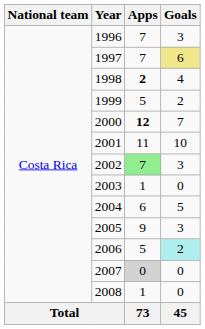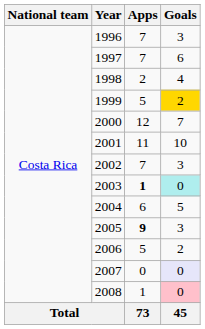(180, 57) khaki background -> (180, 57) no background
(143, 79) bold -> (143, 79) normal
(180, 100) no background -> (180, 100) gold background
(143, 121) bold -> (143, 121) normal
(143, 164) lightgreen background -> (143, 164) no background
(143, 185) normal -> (143, 185) bold
(180, 185) no background -> (180, 185) paleturquoise background
(143, 228) normal -> (143, 228) bold
(180, 249) paleturquoise background -> (180, 249) no background
(143, 270) lightgrey background -> (143, 270) no background
(180, 270) no background -> (180, 270) lavender background
(180, 292) no background -> (180, 292) pink background
